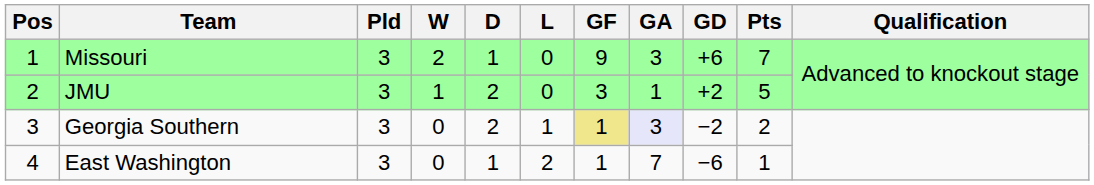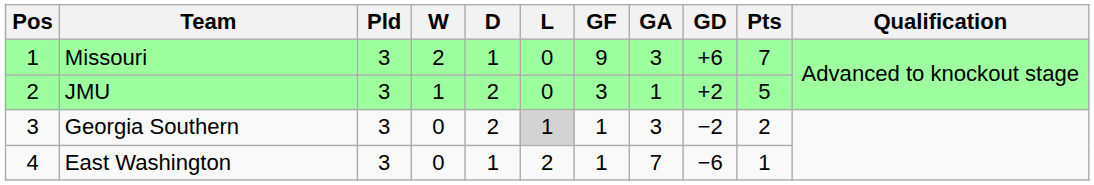(547, 127) no background -> (547, 127) lightgrey background
(601, 127) khaki background -> (601, 127) no background
(656, 127) lavender background -> (656, 127) no background
